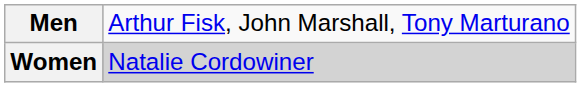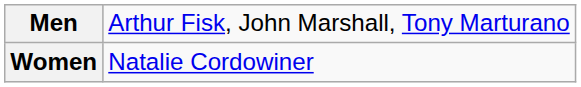(211, 61) lightgrey background -> (211, 61) no background
